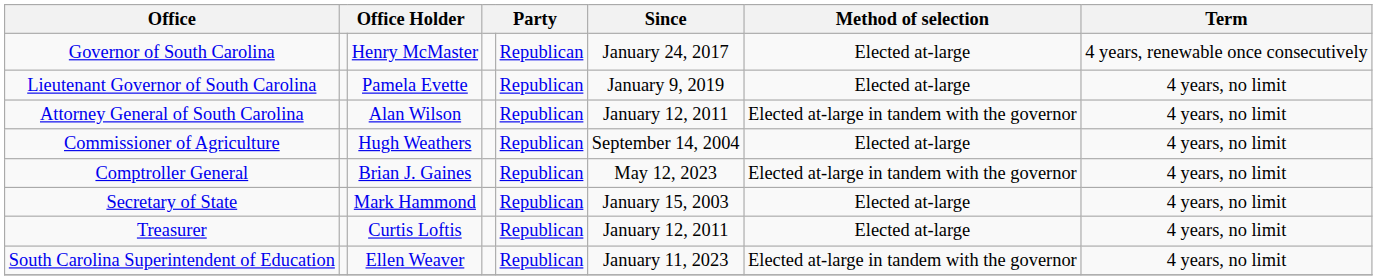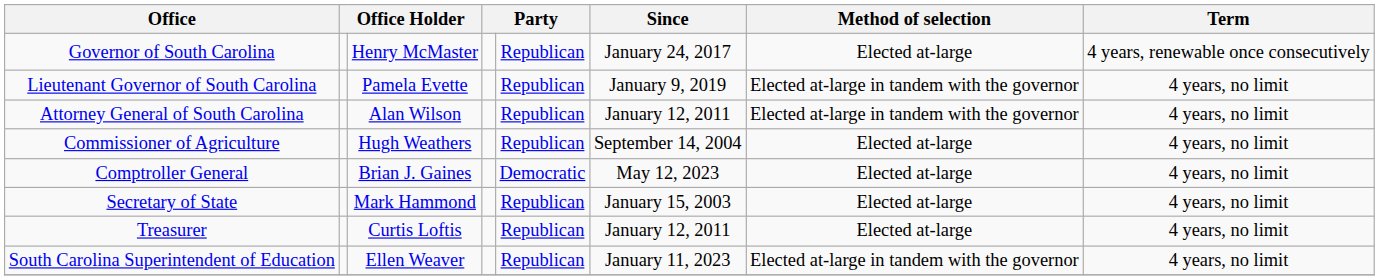(912, 85) Elected at-large -> (914, 85) Elected at-large in tandem with the governor
(541, 172) Republican -> (542, 172) Democratic
(912, 172) Elected at-large in tandem with the governor -> (914, 172) Elected at-large
